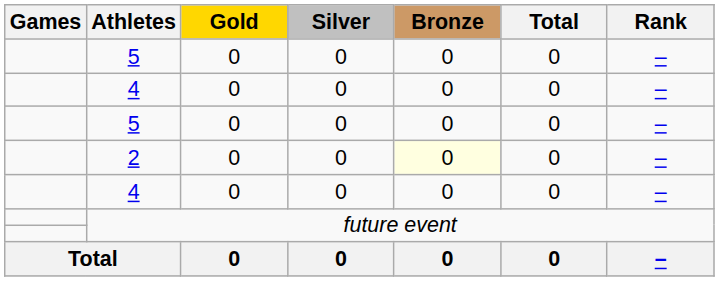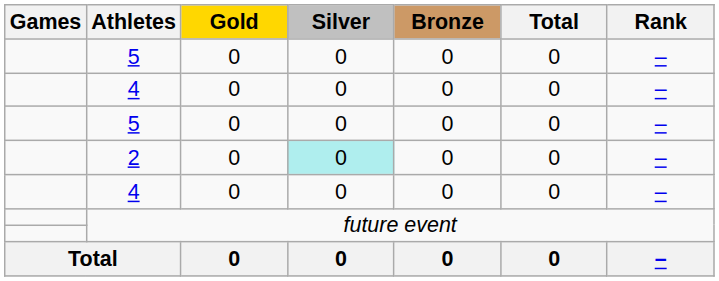(341, 158) no background -> (341, 158) paleturquoise background
(447, 158) lightyellow background -> (447, 158) no background
